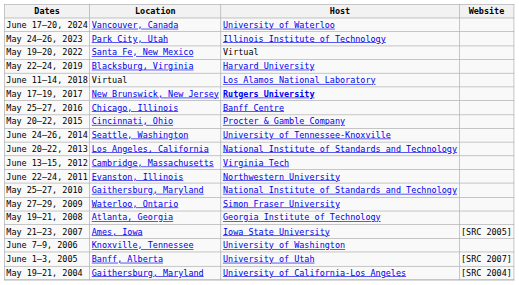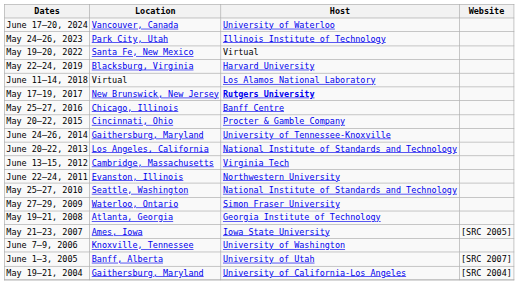(140, 135) Seattle, Washington -> (148, 135) Gaithersburg, Maryland
(148, 190) Gaithersburg, Maryland -> (140, 190) Seattle, Washington
